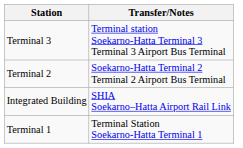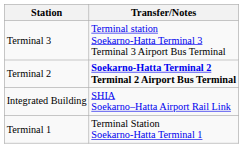(158, 73) normal -> (164, 73) bold
